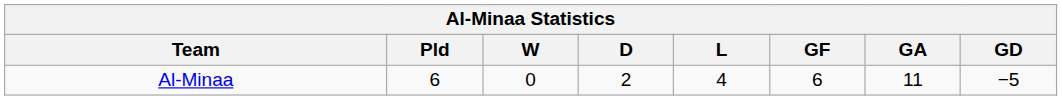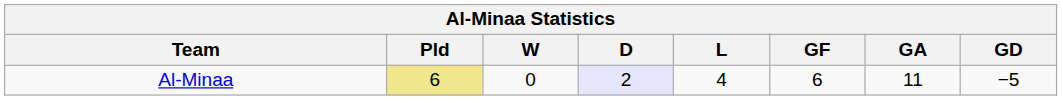(435, 79) no background -> (435, 79) khaki background
(626, 79) no background -> (626, 79) lavender background
